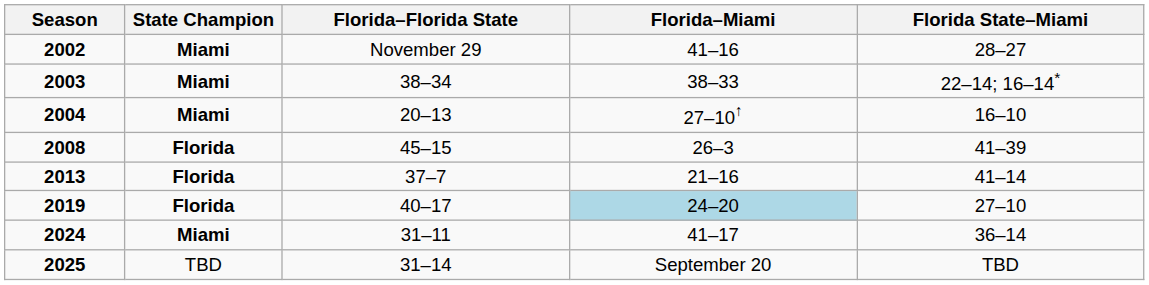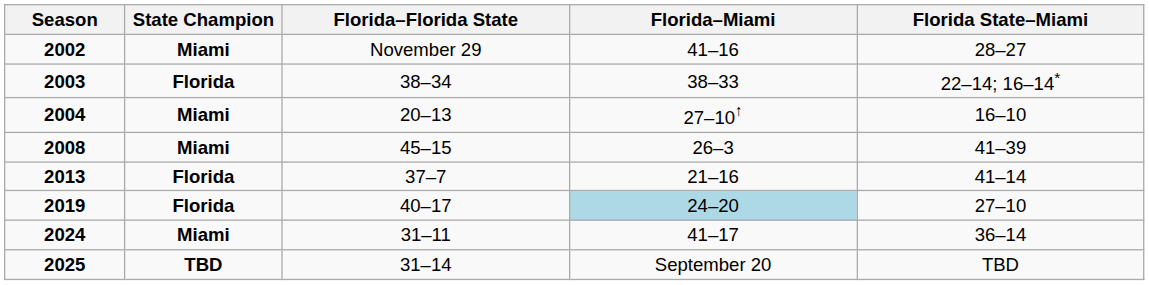(203, 81) Miami -> (203, 81) Florida
(203, 147) Florida -> (203, 147) Miami
(203, 264) normal -> (203, 264) bold
